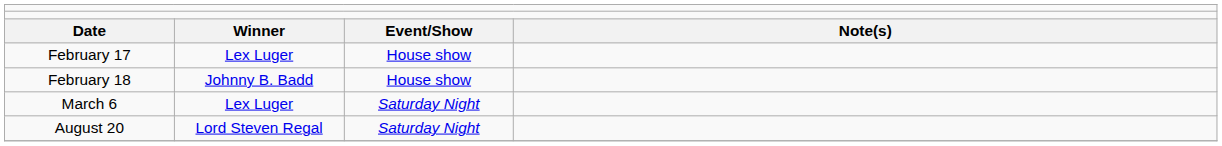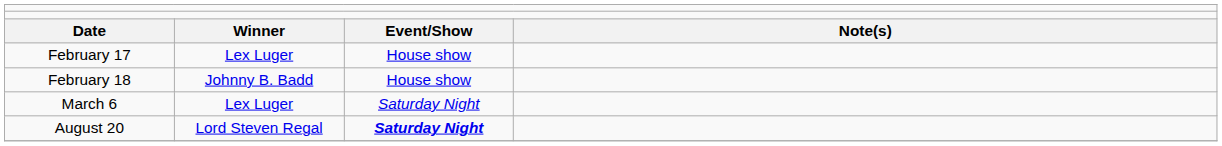(429, 128) normal -> (429, 128) bold
